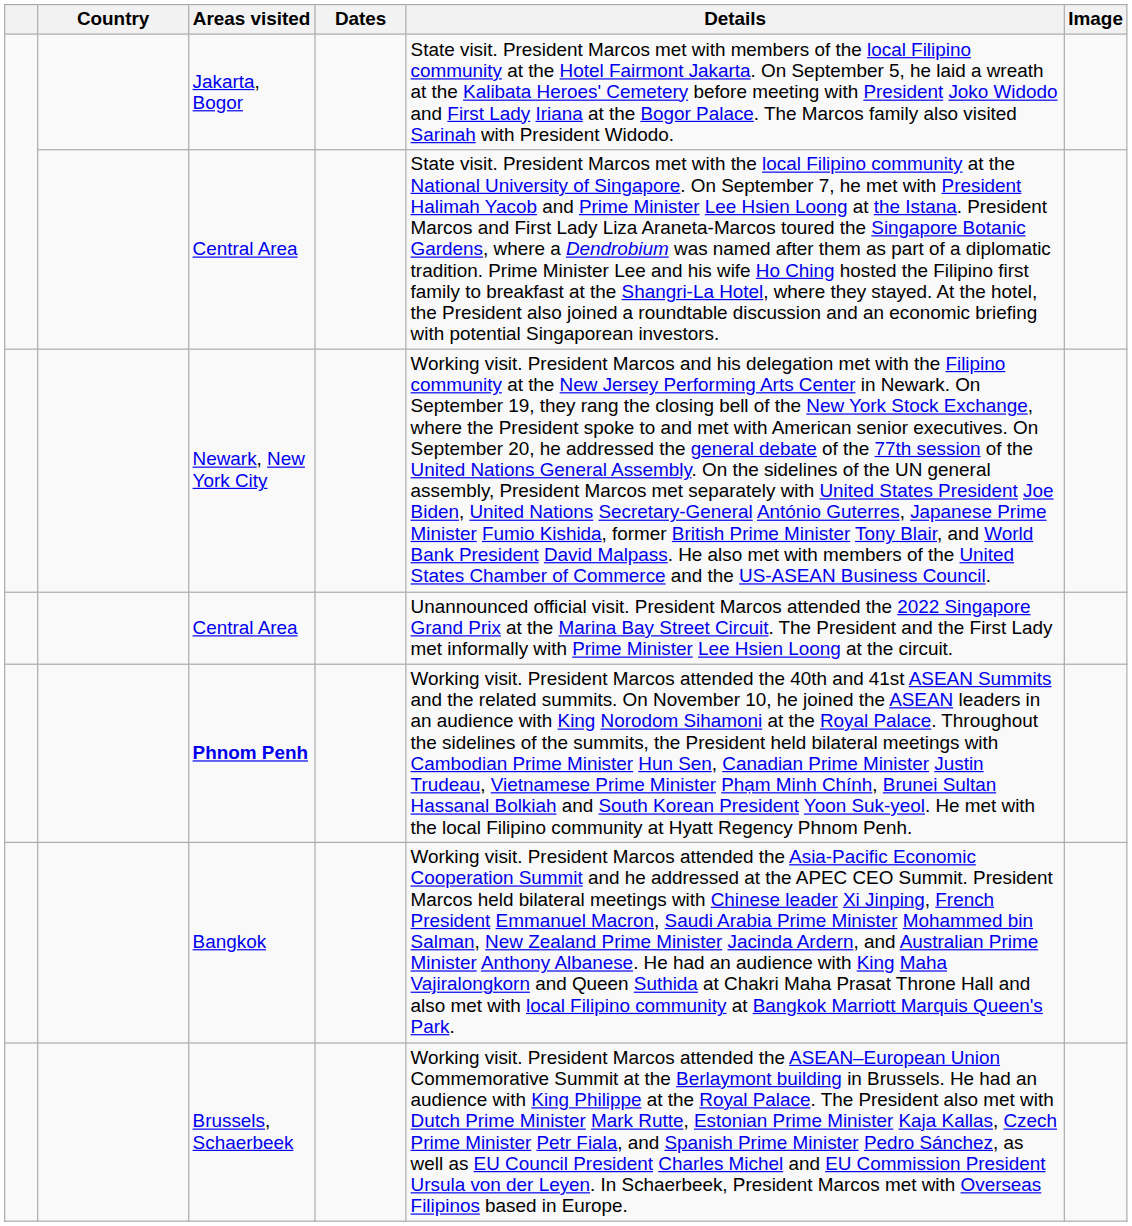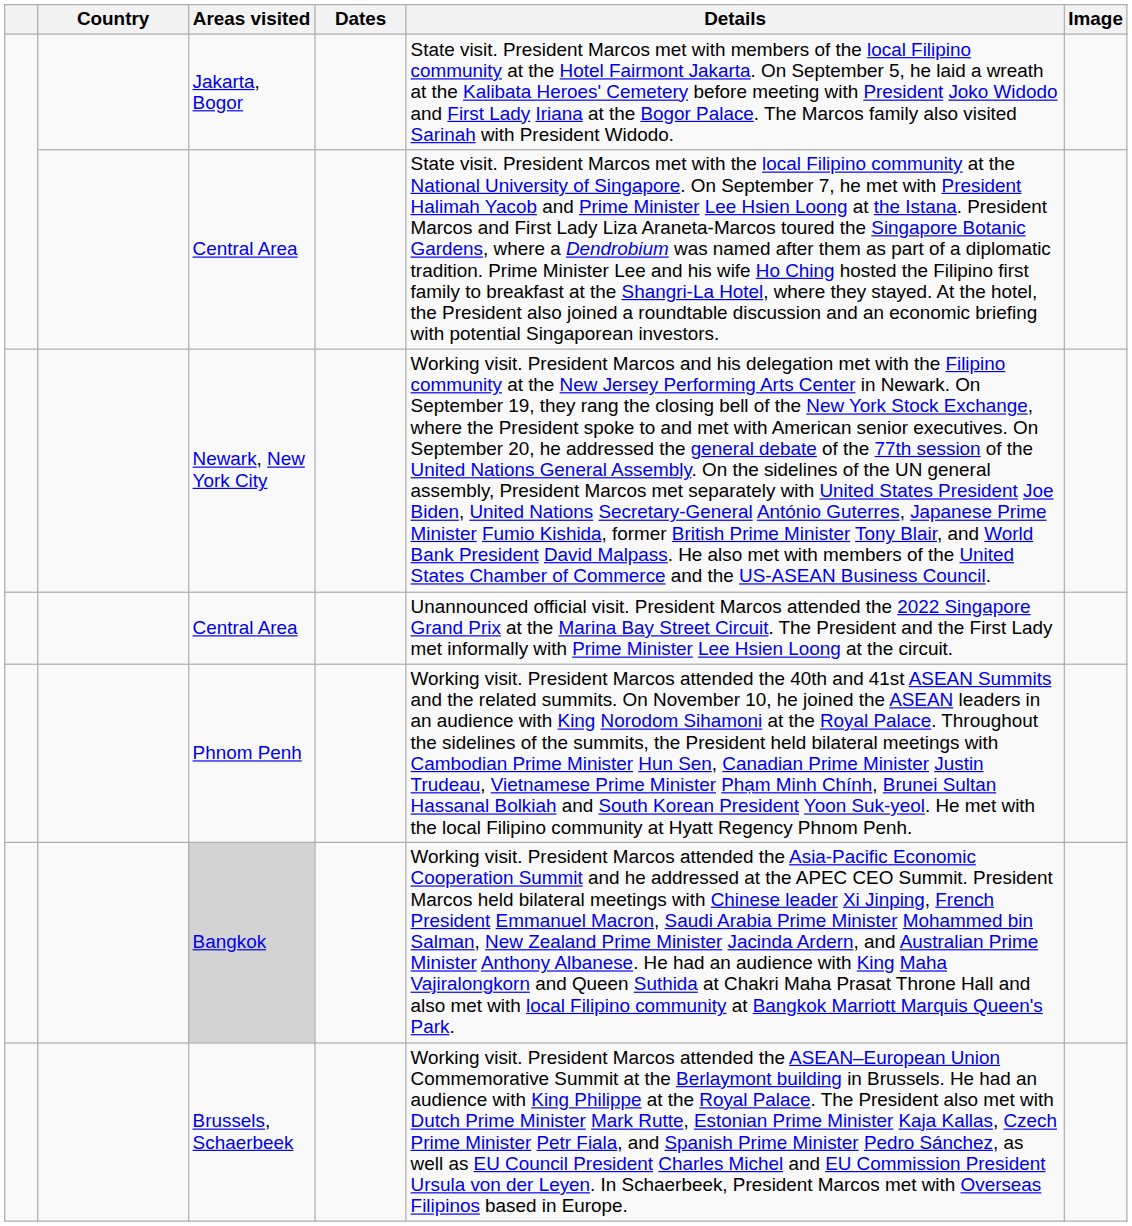(250, 753) bold -> (247, 753) normal
(229, 942) no background -> (229, 942) lightgrey background
